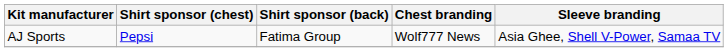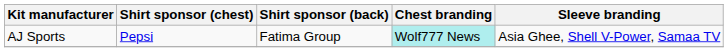(437, 36) no background -> (437, 36) paleturquoise background
